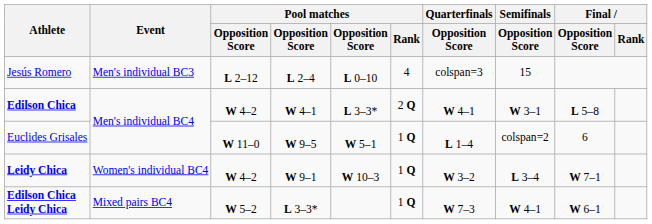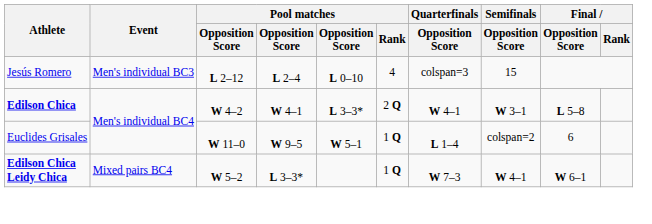- row: (37, 170)
